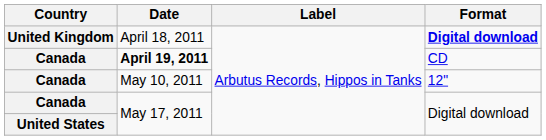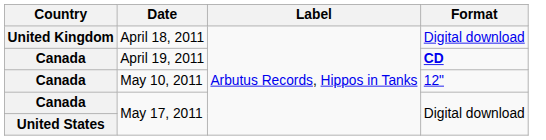(483, 37) bold -> (474, 37) normal
(164, 59) bold -> (162, 59) normal
(438, 59) normal -> (434, 59) bold
